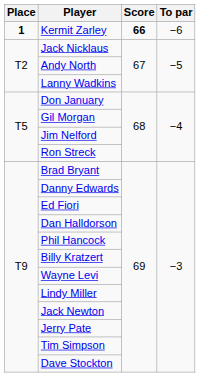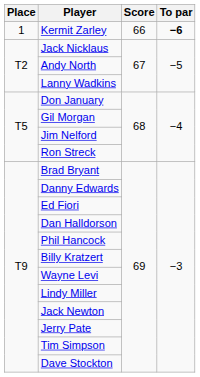(21, 30) bold -> (21, 30) normal
(139, 30) bold -> (139, 30) normal
(176, 30) normal -> (176, 30) bold
